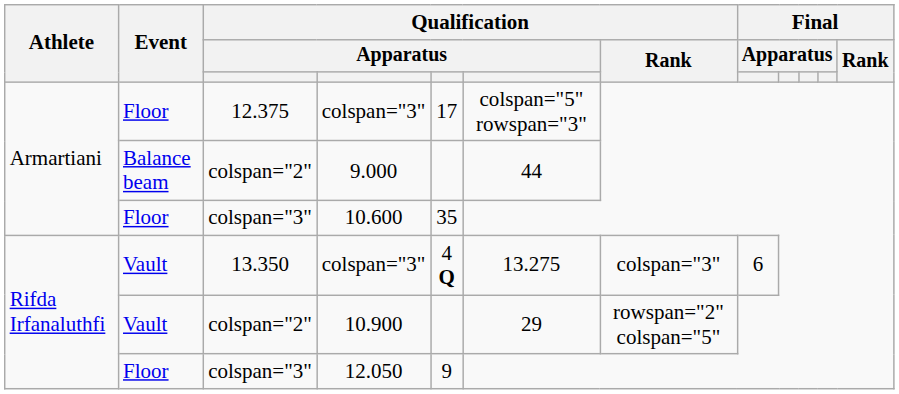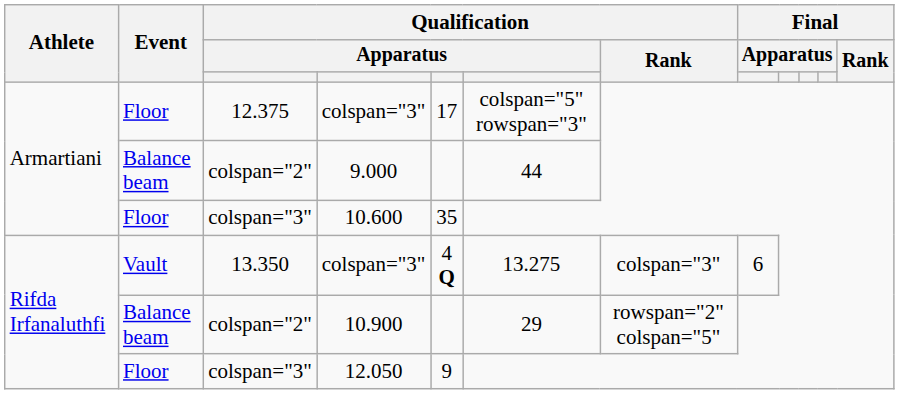(145, 324) Vault -> (157, 324) Balance beam
